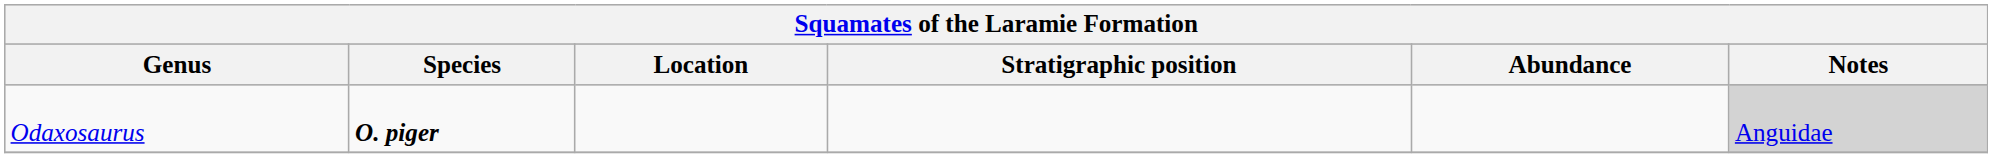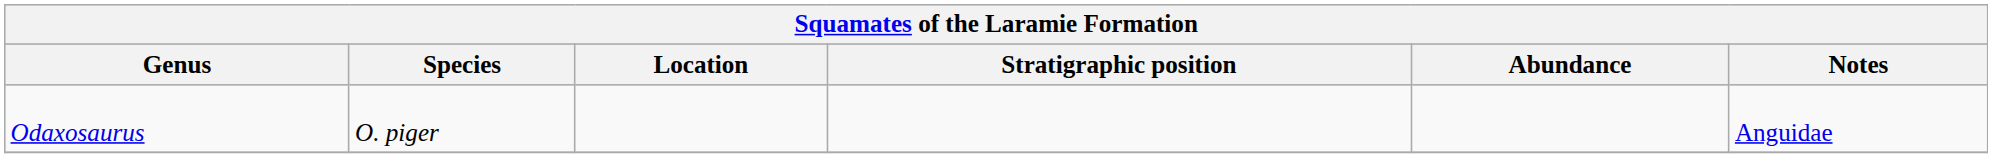(397, 132) bold -> (397, 132) normal
(1784, 132) lightgrey background -> (1784, 132) no background
